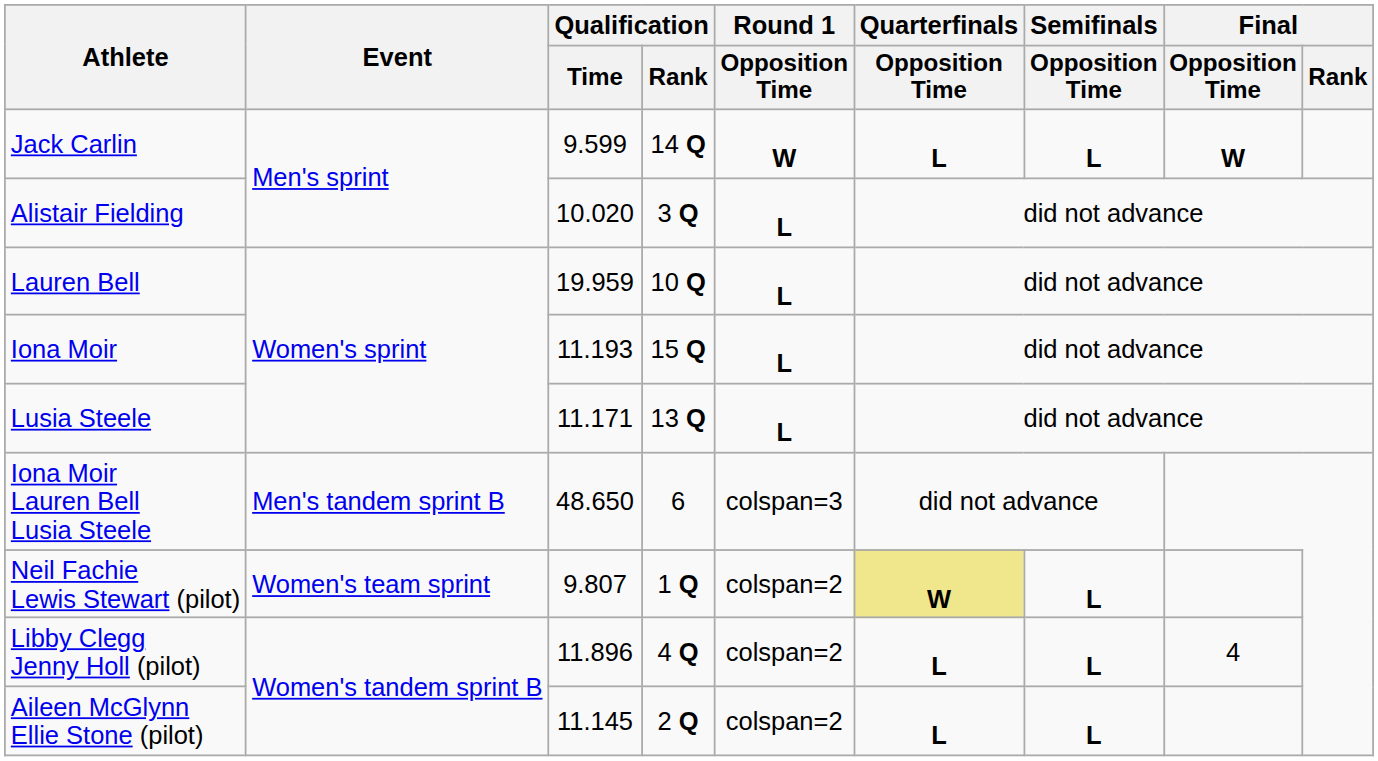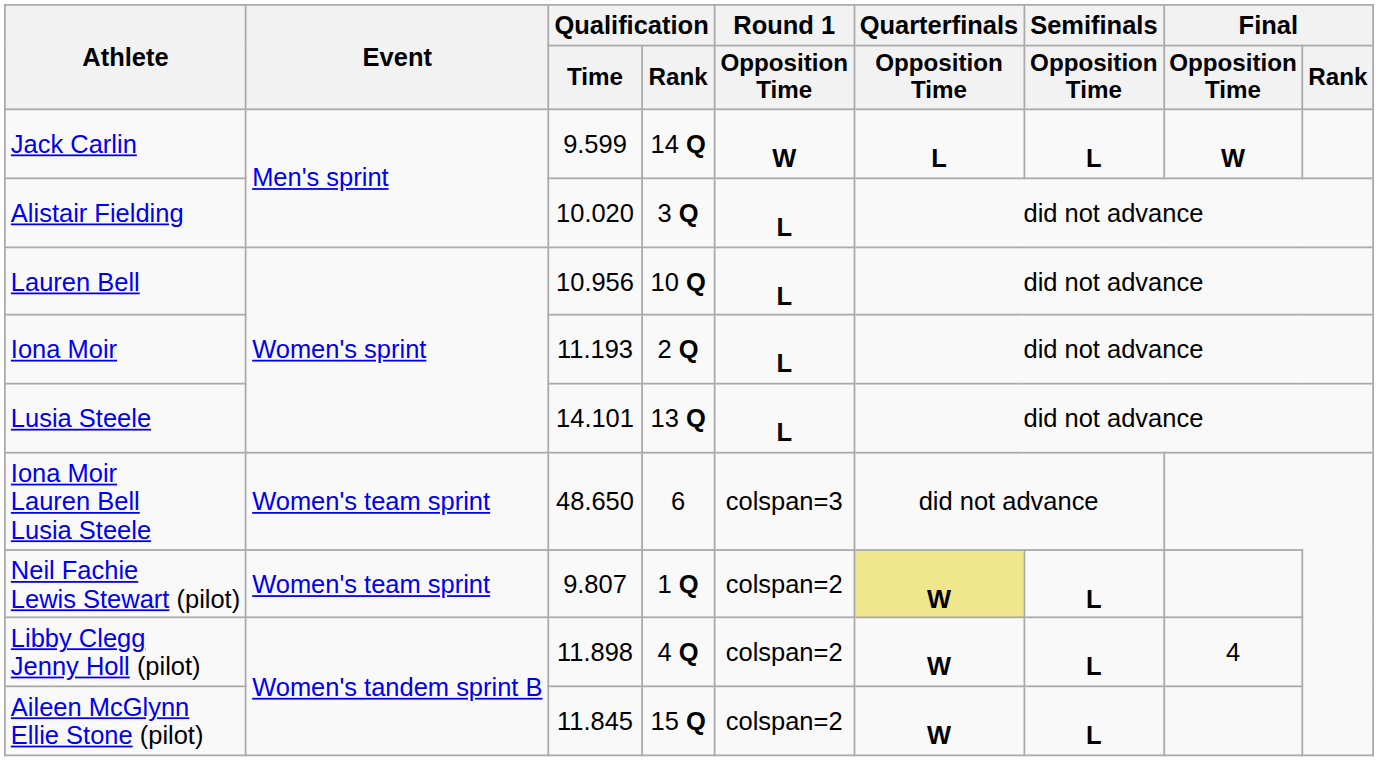(595, 282) 19.959 -> (595, 282) 10.956
(678, 350) 15 Q -> (678, 350) 2 Q
(595, 419) 11.171 -> (595, 419) 14.101
(378, 501) Men's tandem sprint B -> (371, 501) Women's team sprint
(595, 653) 11.896 -> (595, 653) 11.898
(939, 667) L -> (939, 667) W
(595, 721) 11.145 -> (595, 721) 11.845
(678, 721) 2 Q -> (678, 721) 15 Q
(939, 736) L -> (939, 736) W
